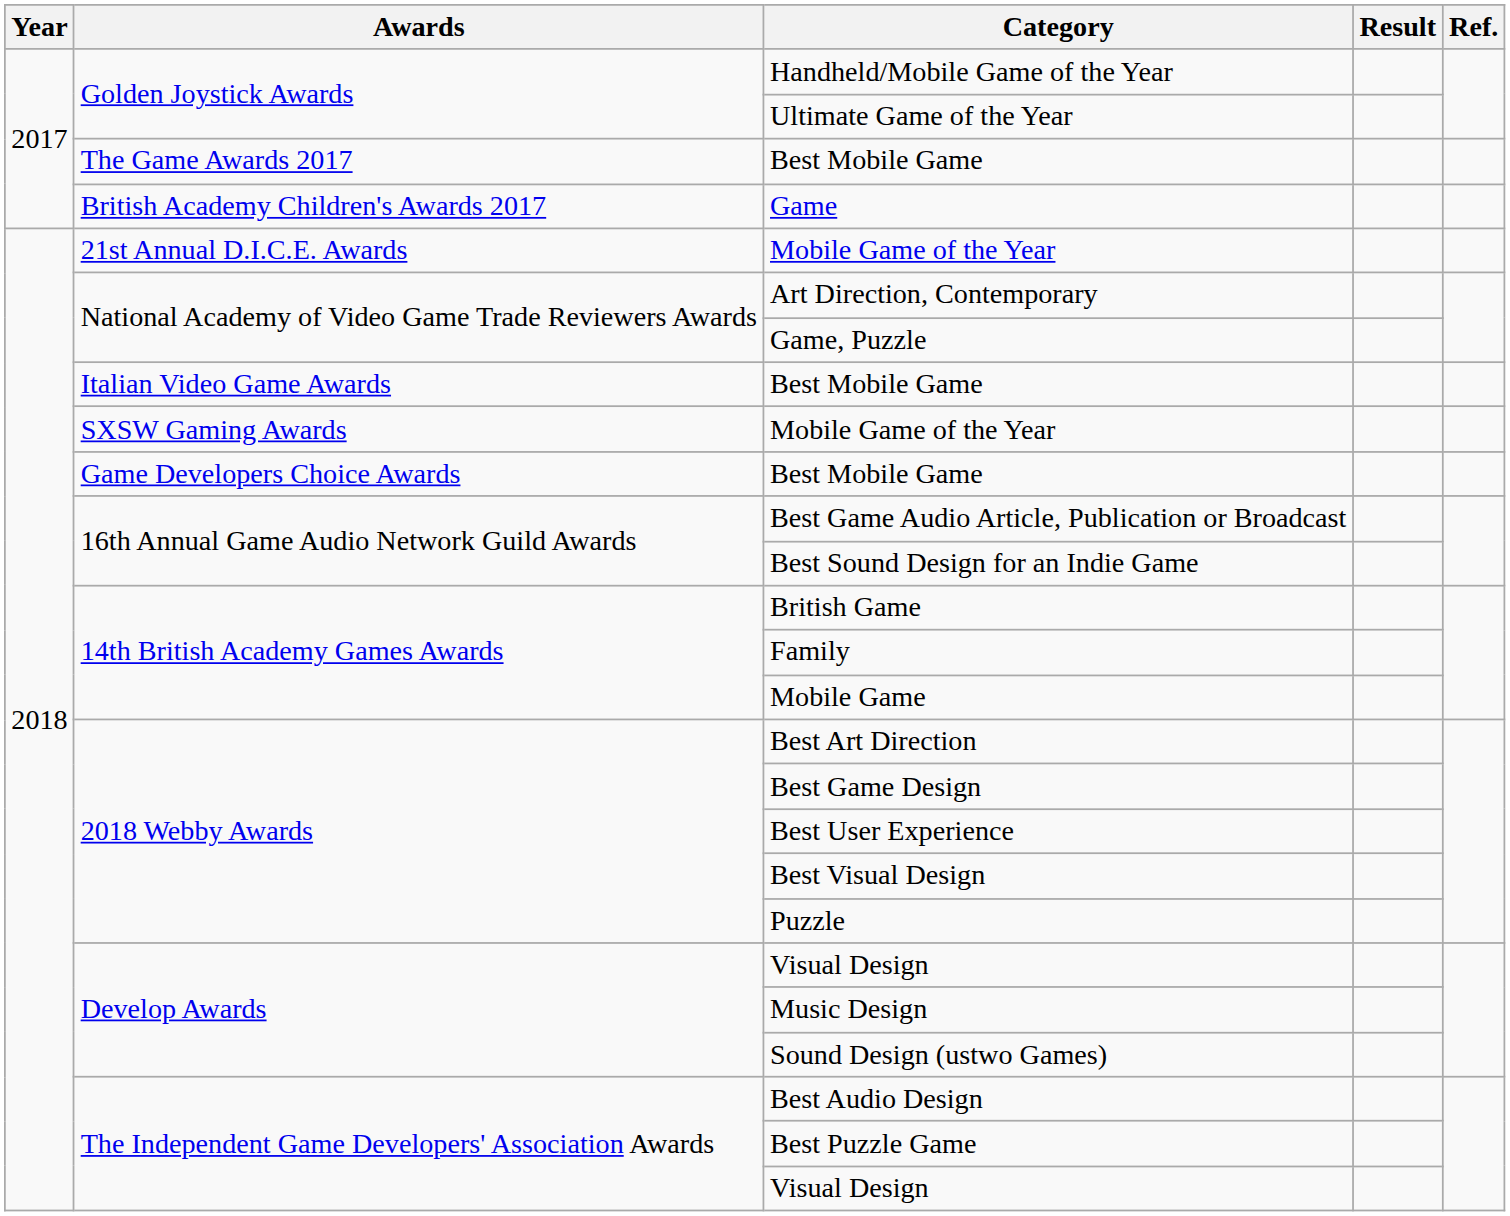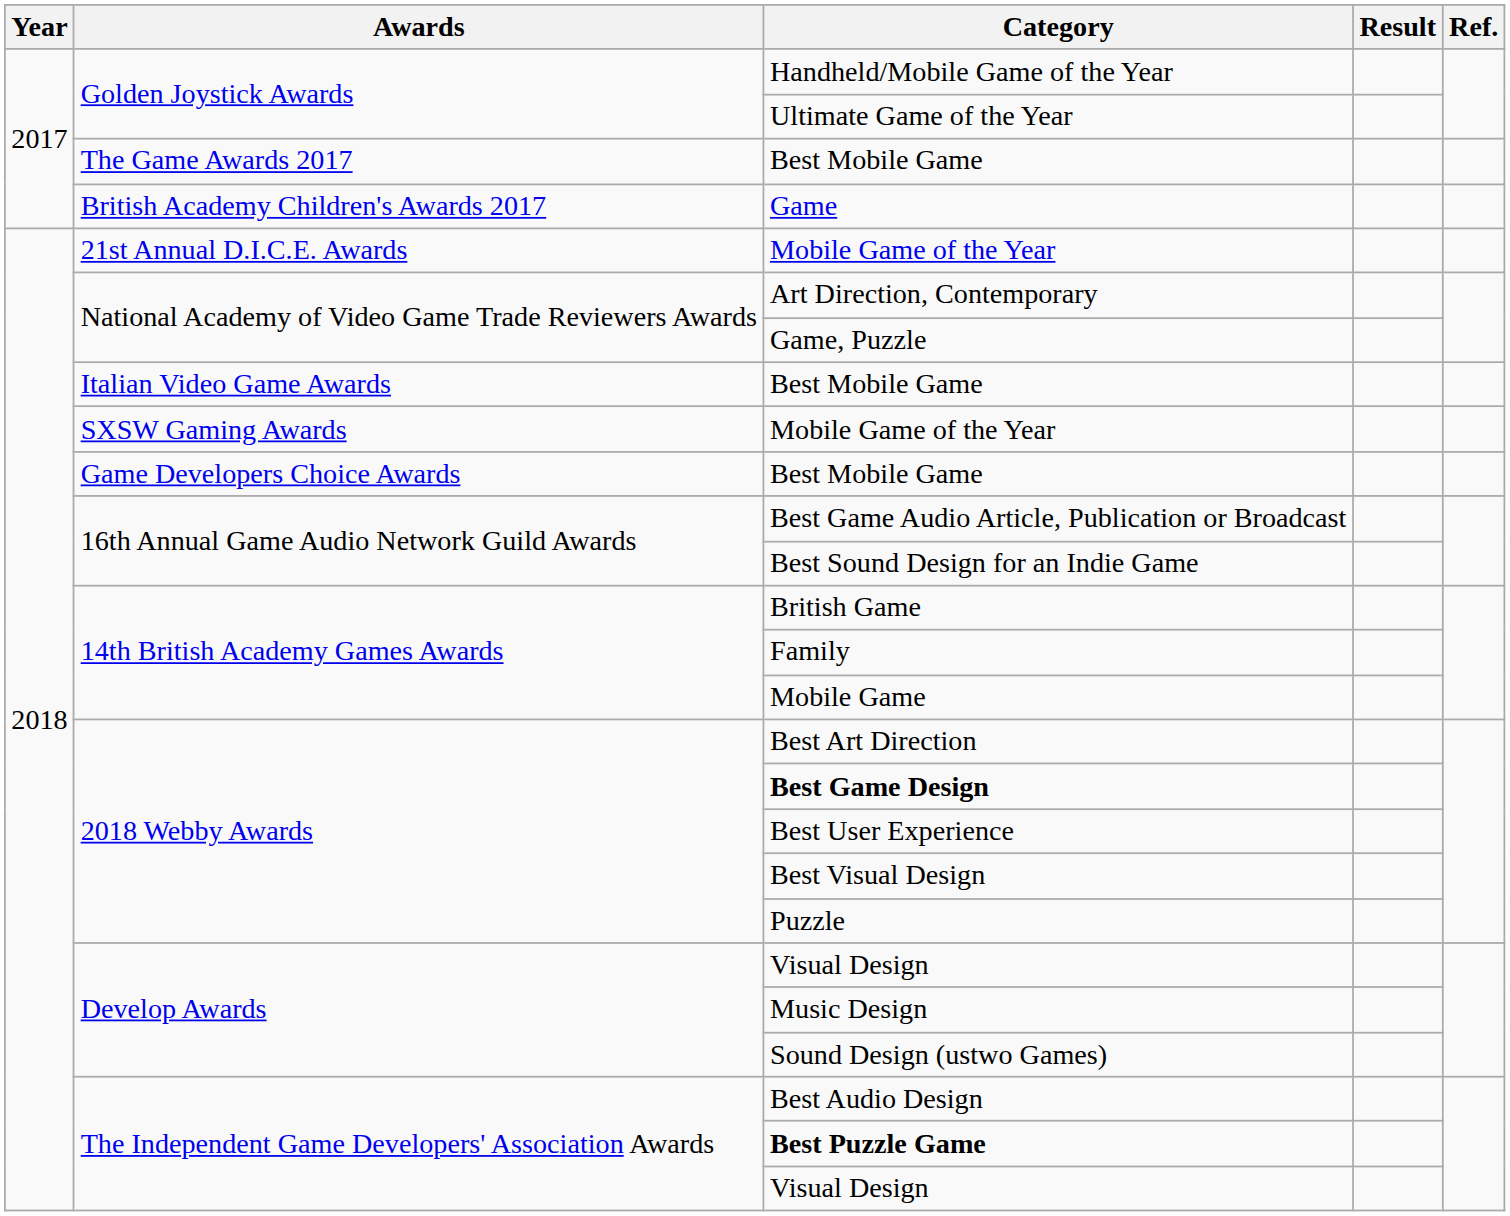(876, 786) normal -> (880, 786) bold
(873, 1143) normal -> (878, 1143) bold
